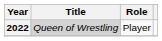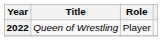(76, 28) lightgrey background -> (76, 28) no background
